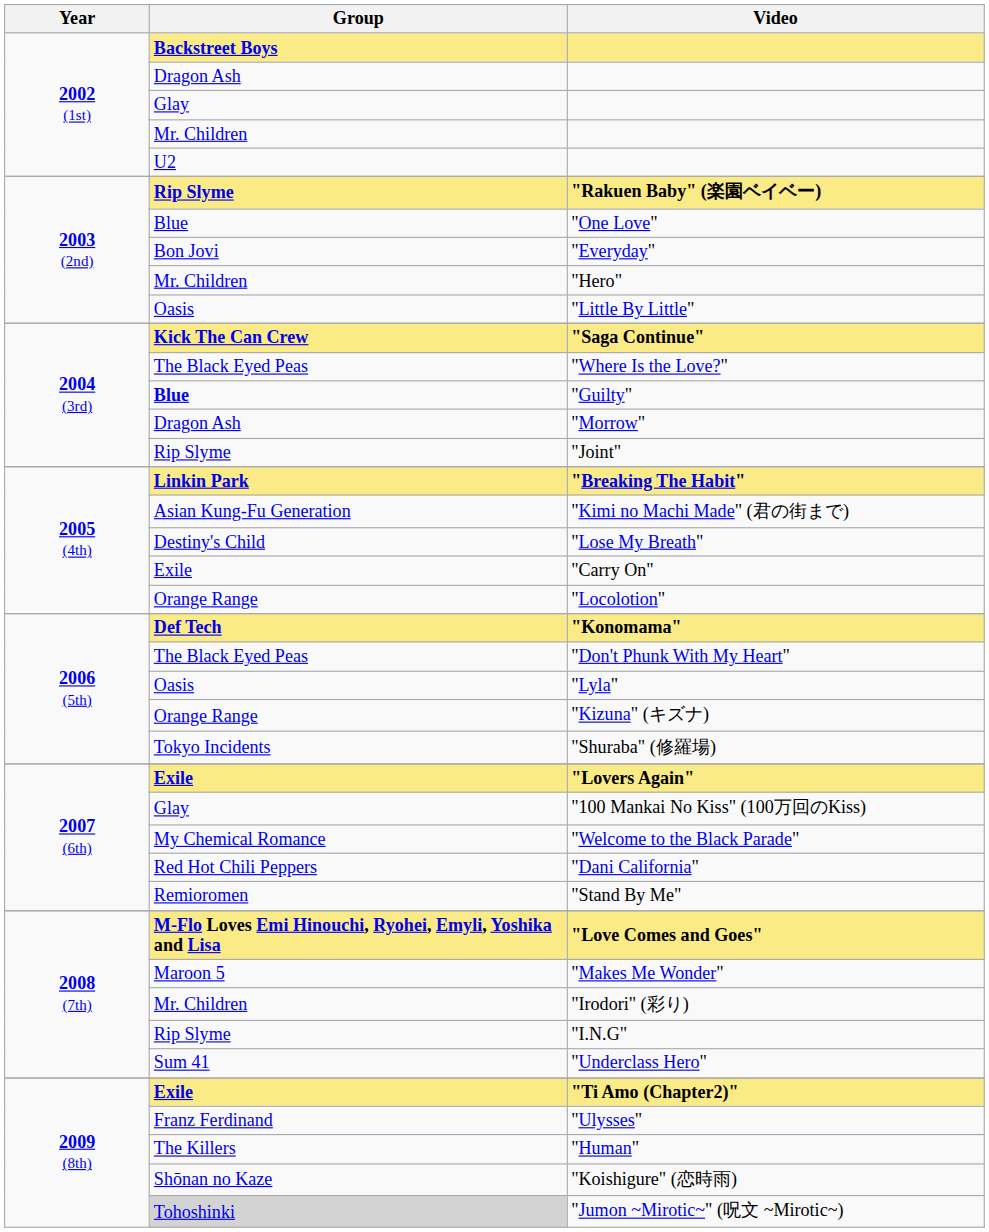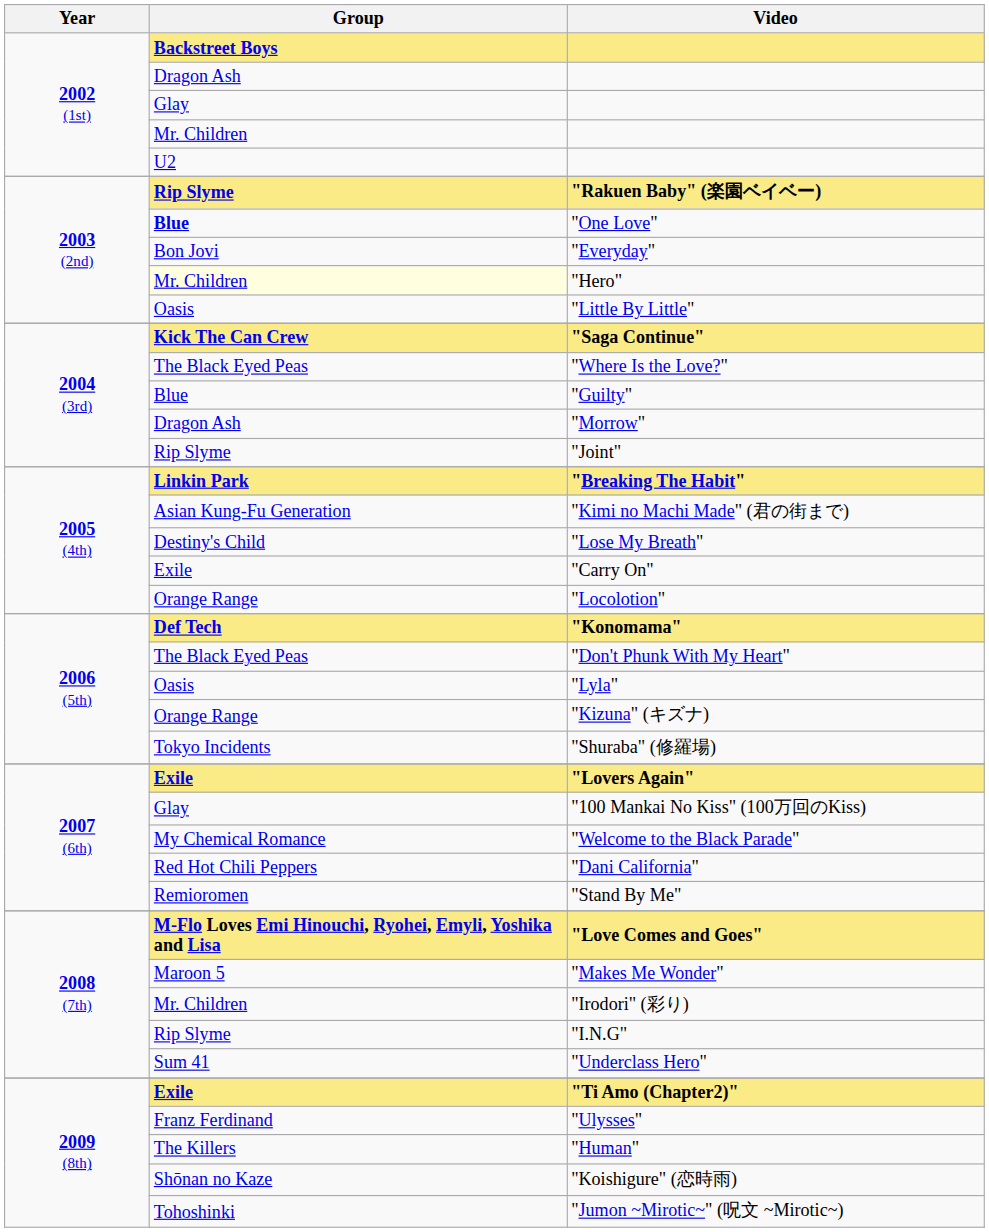(171, 222) normal -> (171, 222) bold
(201, 280) no background -> (201, 280) lightyellow background
(171, 394) bold -> (171, 394) normal
(194, 1211) lightgrey background -> (194, 1211) no background
